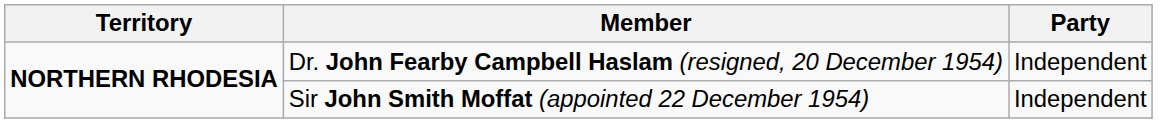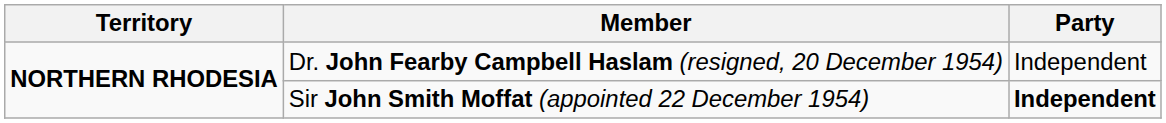(1080, 99) normal -> (1085, 99) bold
